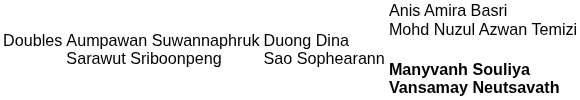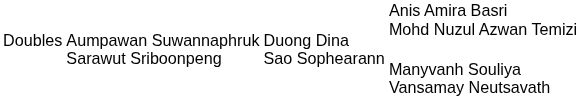(474, 78) bold -> (470, 78) normal
